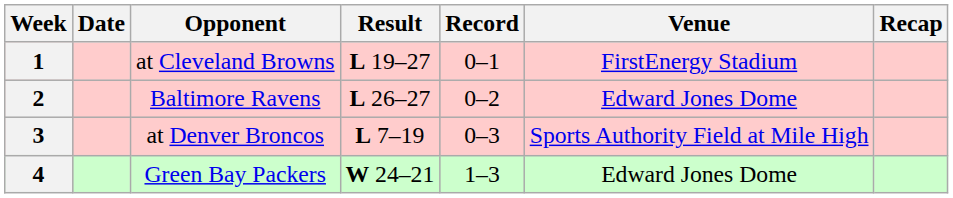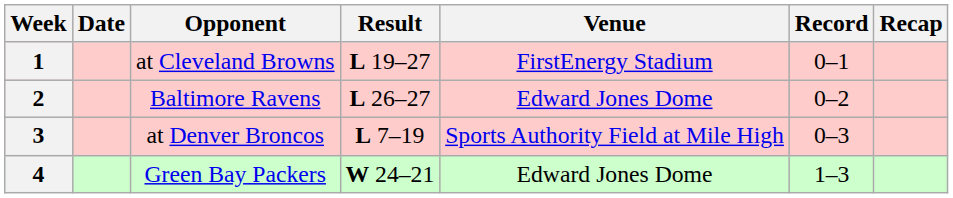columns swapped: (482, 23) <-> (699, 23)
